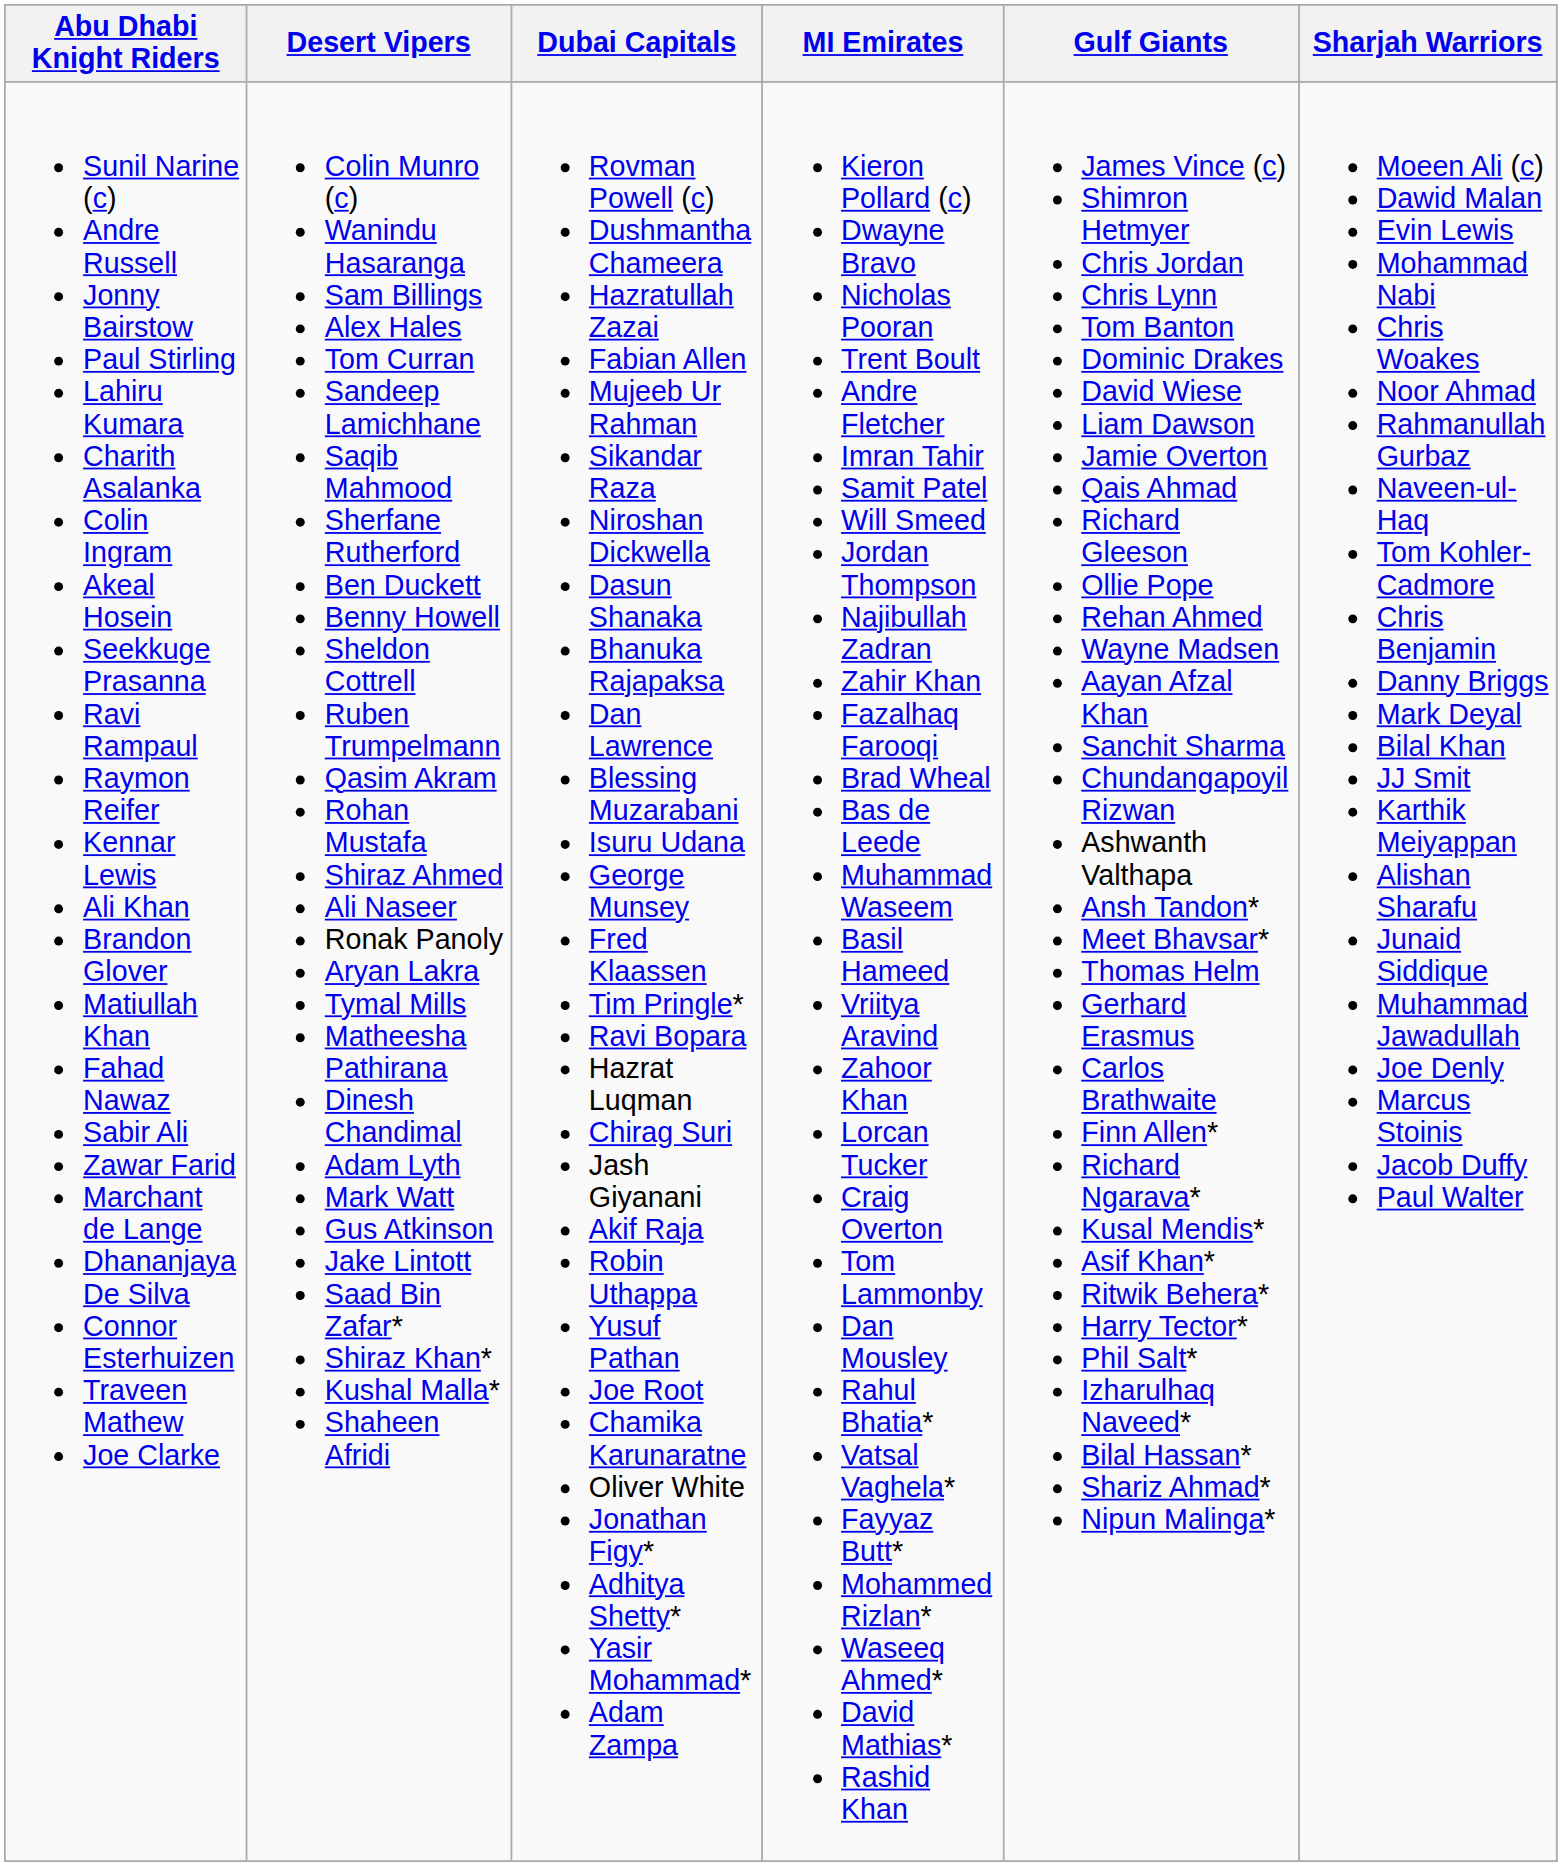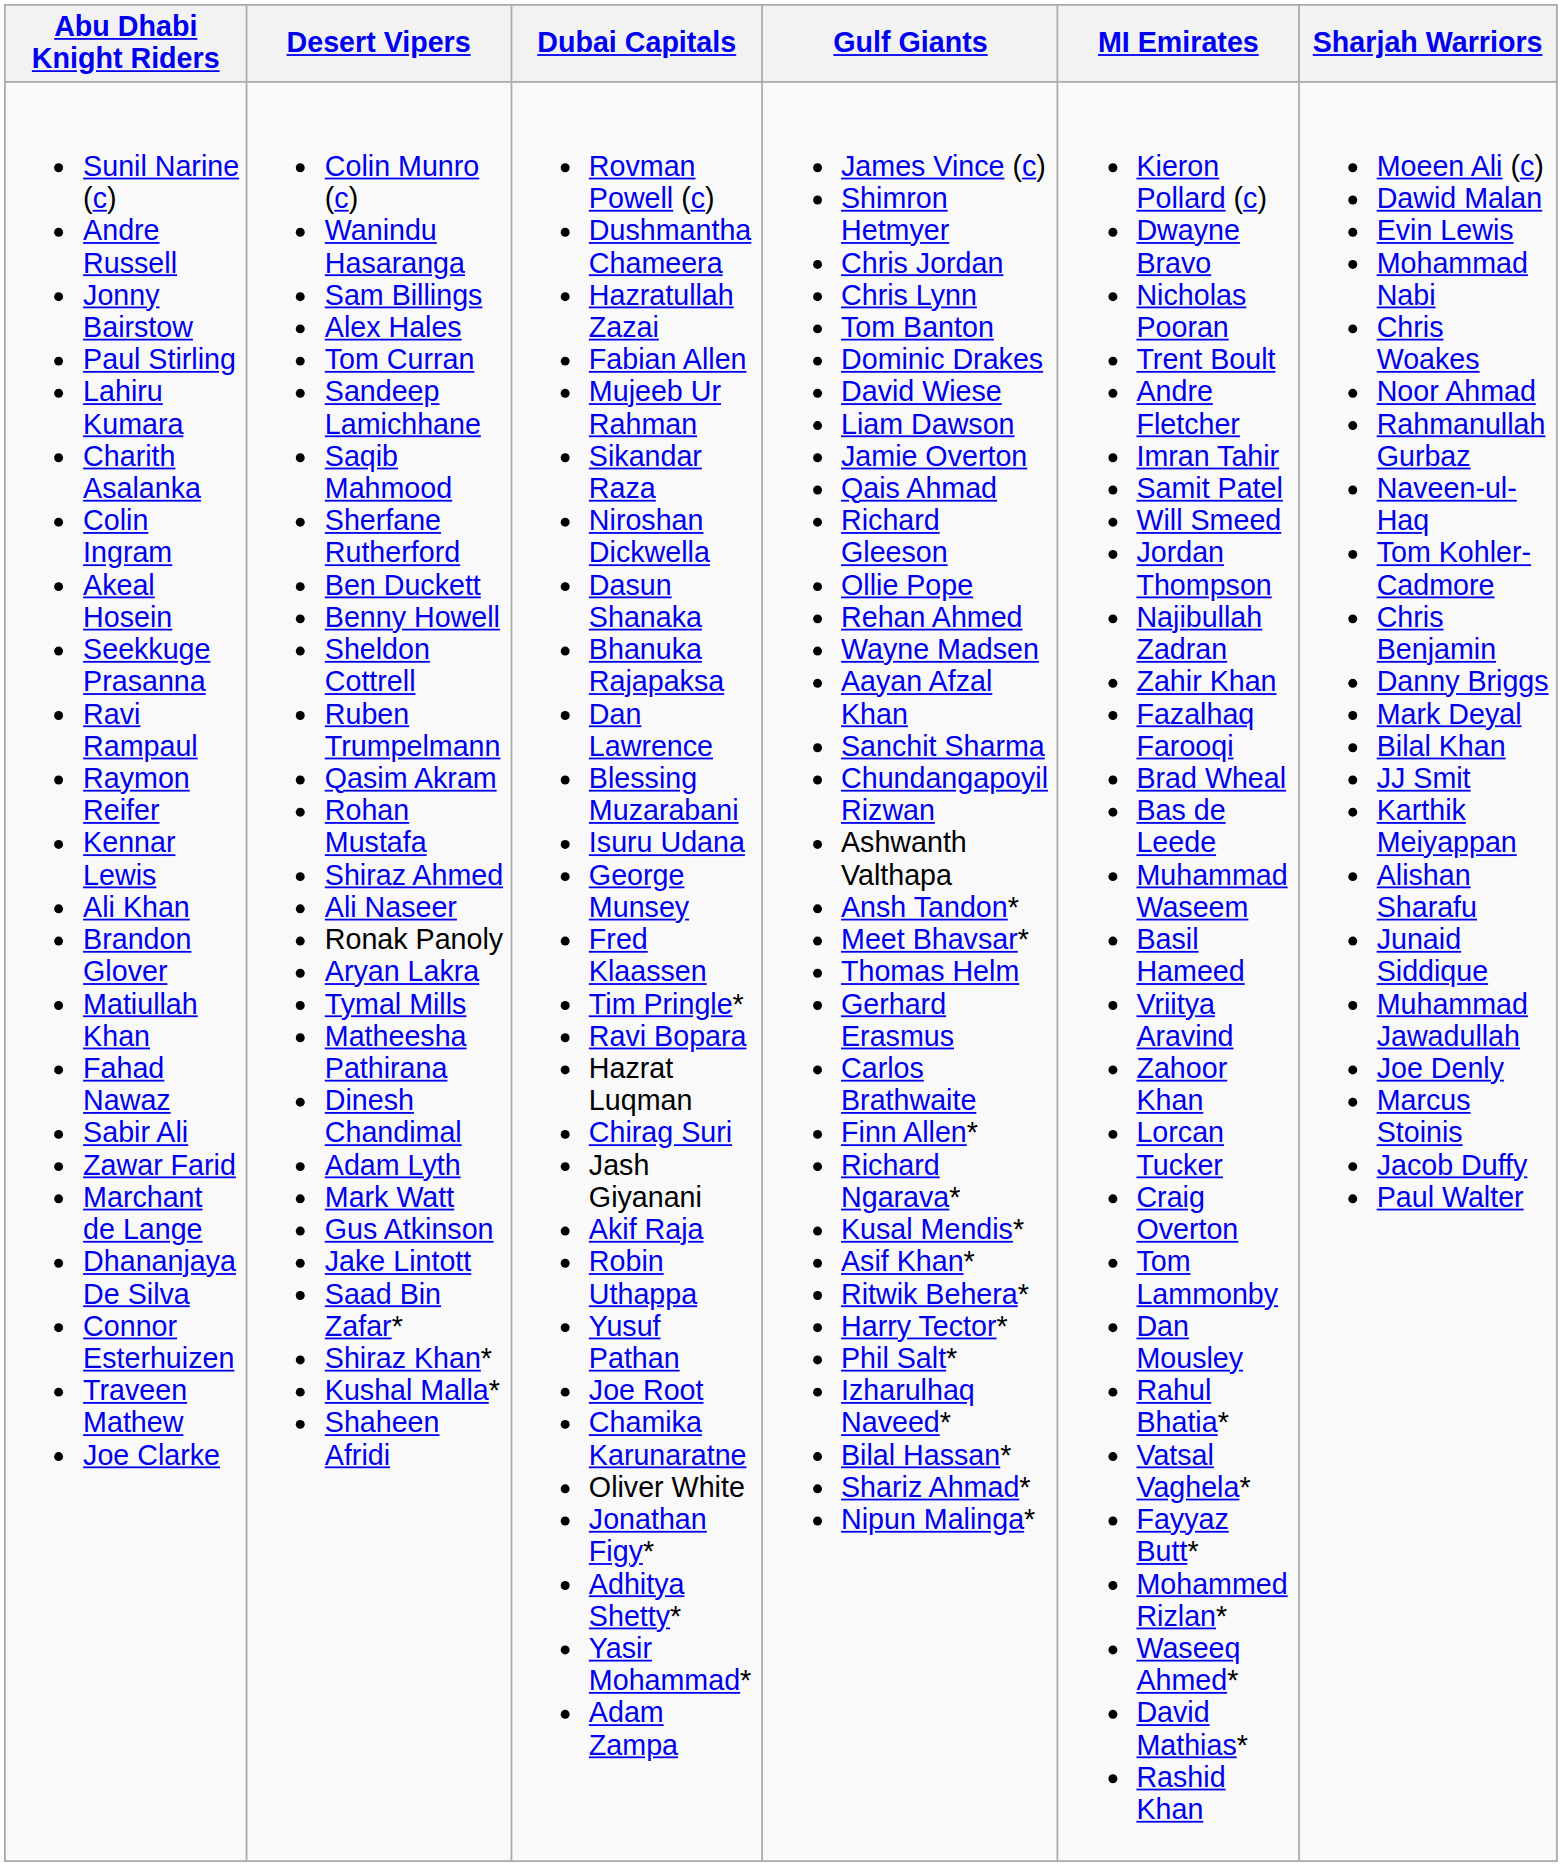columns swapped: (1151, 43) <-> (883, 43)
